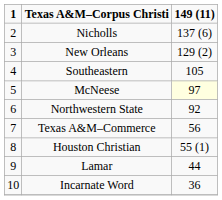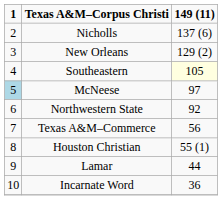(195, 71) no background -> (195, 71) lightyellow background
(13, 90) no background -> (13, 90) lightblue background
(195, 90) lightyellow background -> (195, 90) no background
